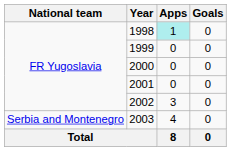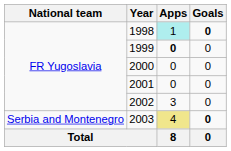(208, 31) normal -> (208, 31) bold
(173, 48) normal -> (173, 48) bold
(173, 119) no background -> (173, 119) khaki background
(208, 119) normal -> (208, 119) bold
